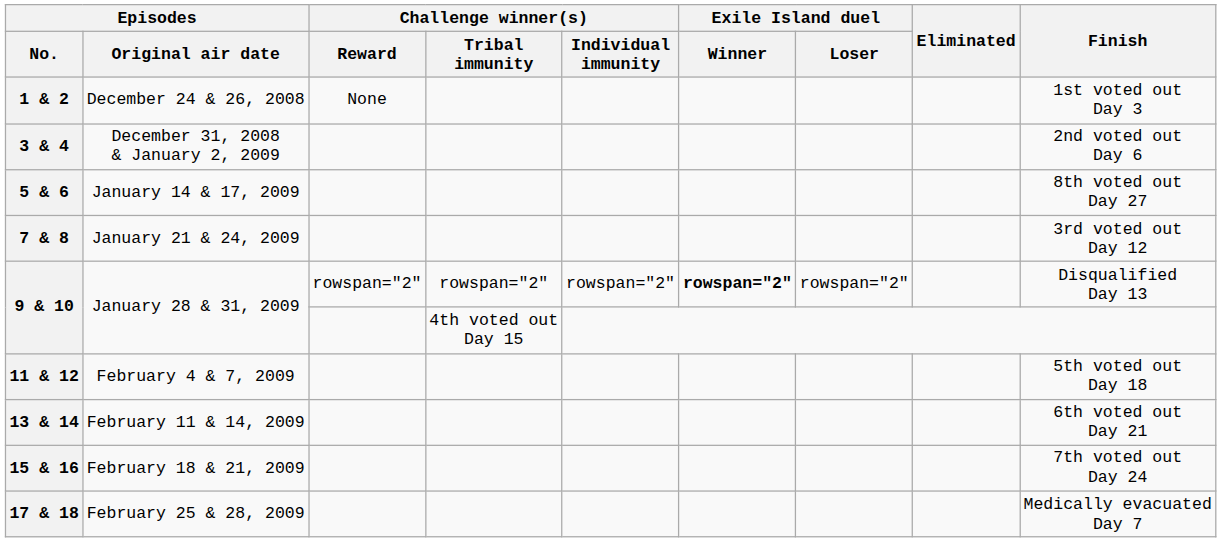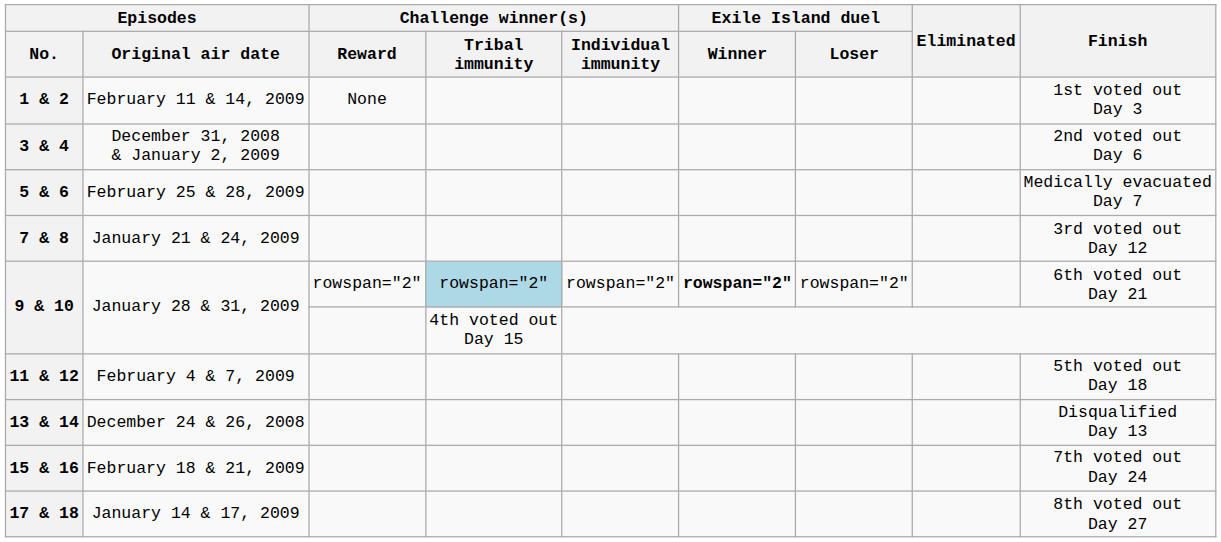(196, 100) December 24 & 26, 2008 -> (196, 100) February 11 & 14, 2009
(196, 192) January 14 & 17, 2009 -> (196, 192) February 25 & 28, 2009
(1118, 192) 8th voted out Day 27 -> (1118, 192) Medically evacuated Day 7
(494, 284) no background -> (494, 284) lightblue background
(1118, 284) Disqualified Day 13 -> (1118, 284) 6th voted out Day 21
(196, 422) February 11 & 14, 2009 -> (196, 422) December 24 & 26, 2008
(1118, 422) 6th voted out Day 21 -> (1118, 422) Disqualified Day 13
(196, 514) February 25 & 28, 2009 -> (196, 514) January 14 & 17, 2009
(1118, 514) Medically evacuated Day 7 -> (1118, 514) 8th voted out Day 27
